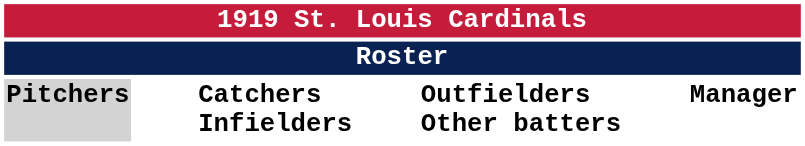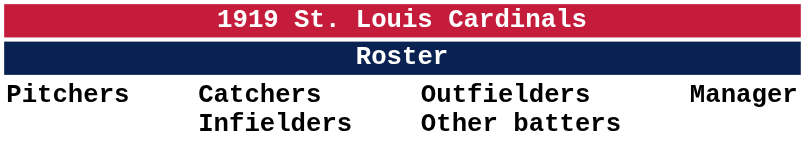(68, 96) lightgrey background -> (68, 96) no background
